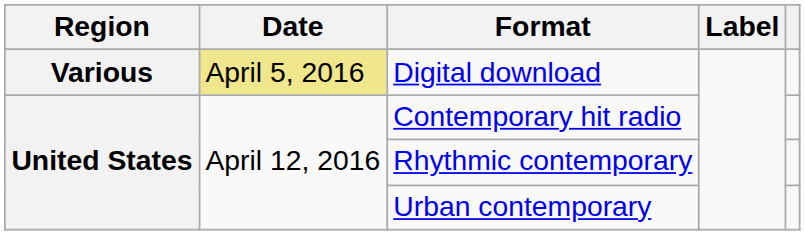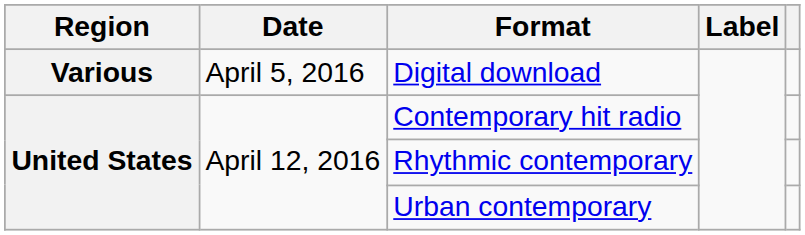(285, 71) khaki background -> (285, 71) no background
